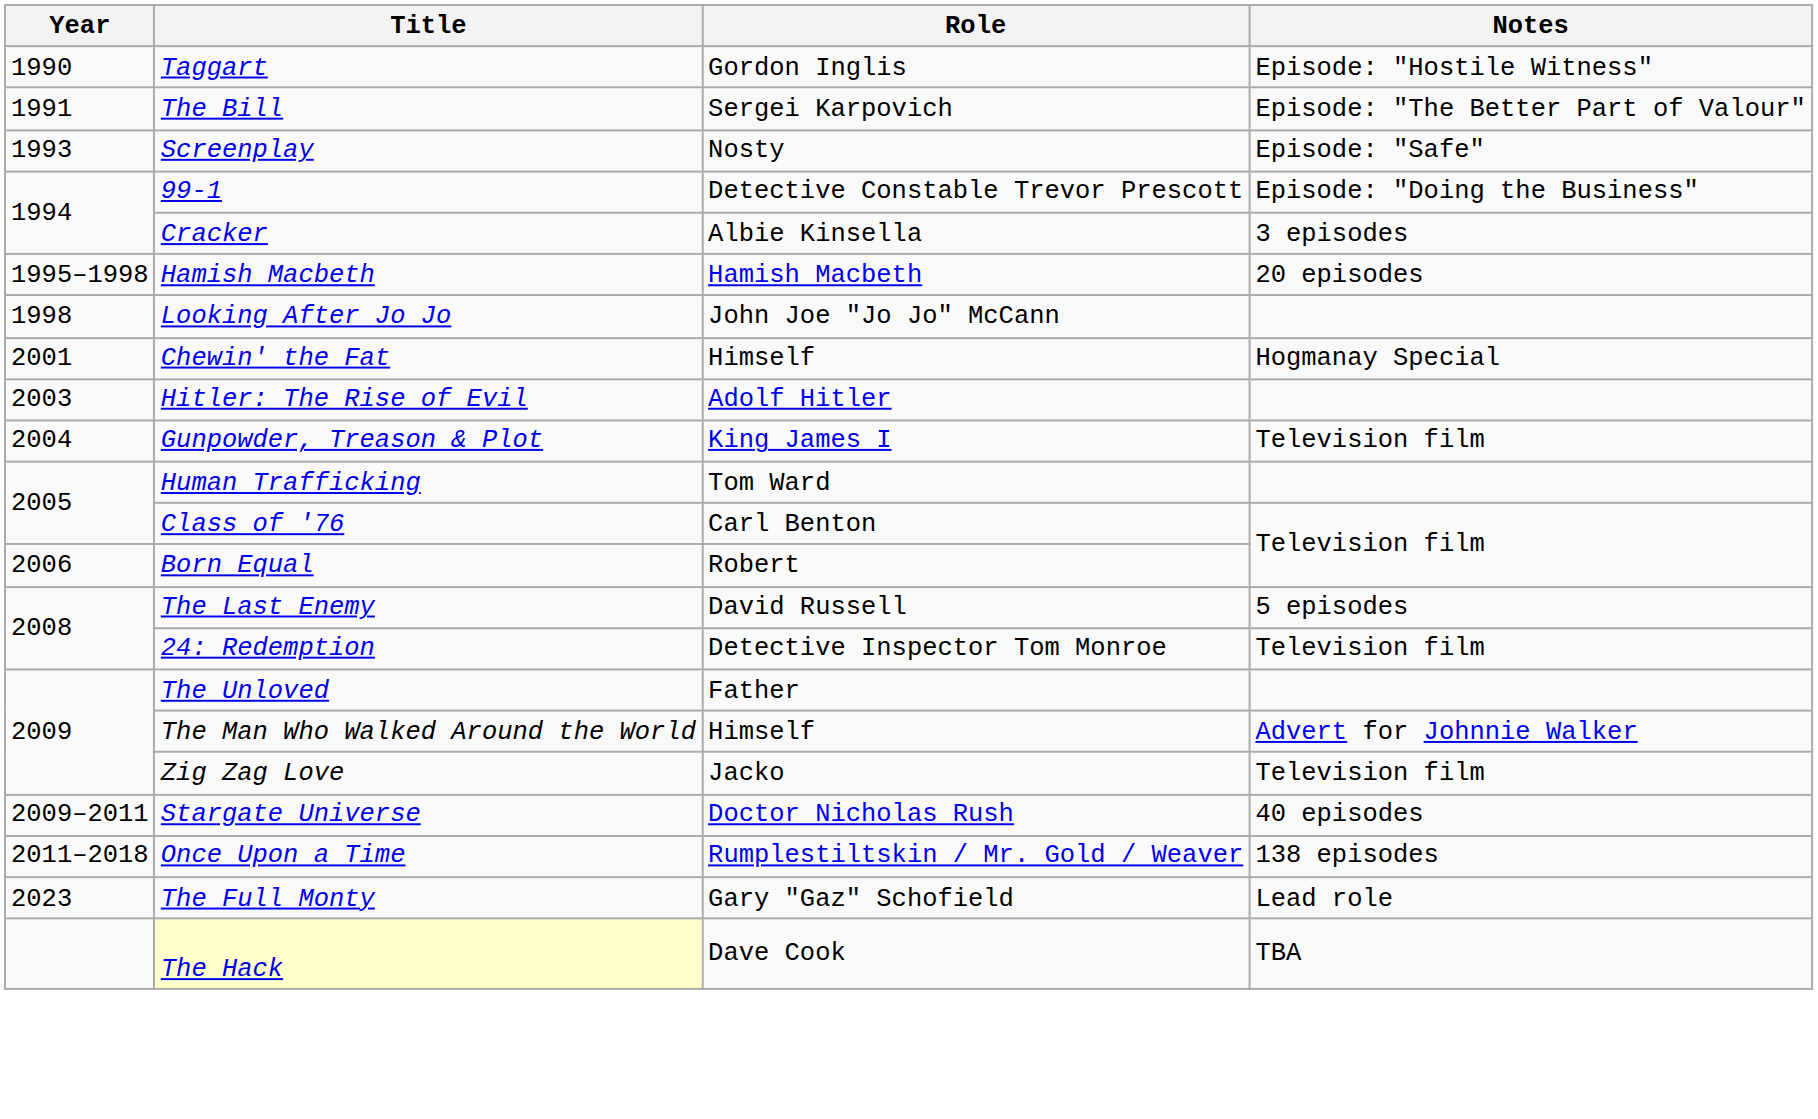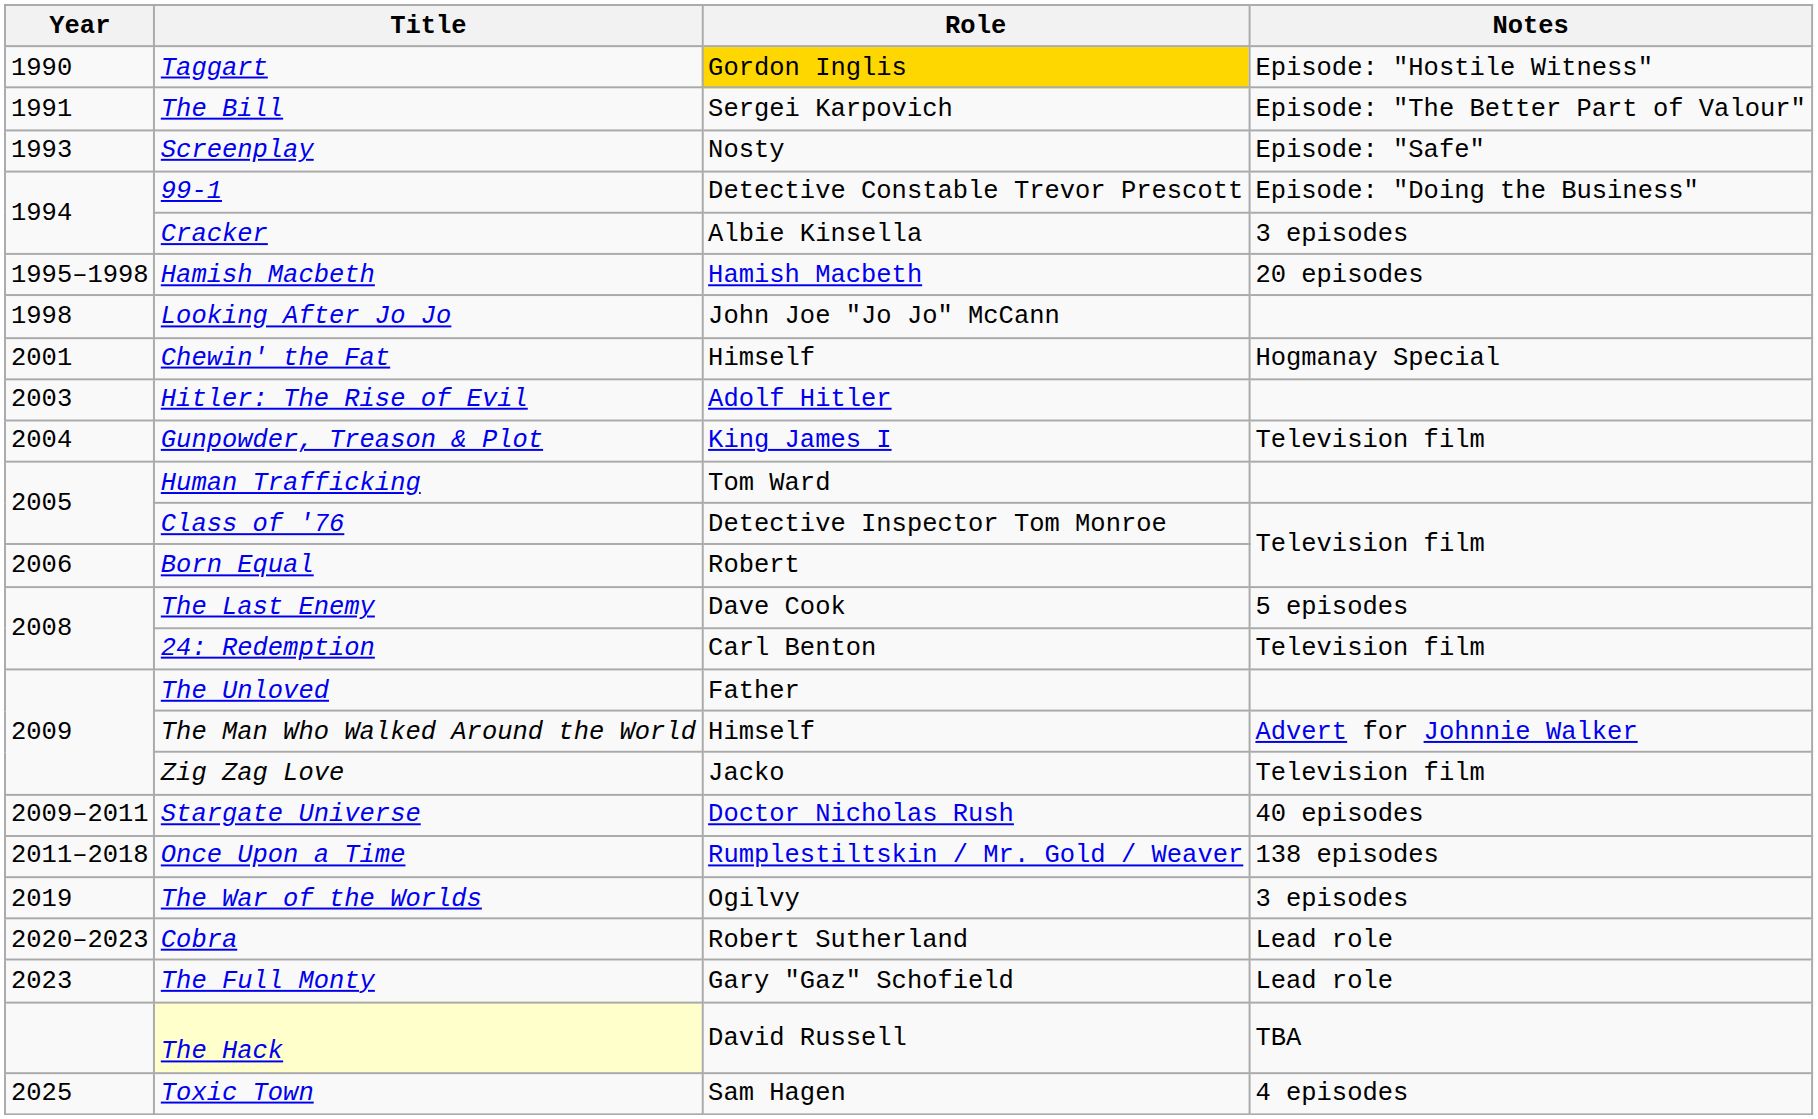(807, 67) no background -> (807, 67) gold background
(792, 524) Carl Benton -> (937, 524) Detective Inspector Tom Monroe
(807, 607) David Russell -> (777, 607) Dave Cook
(937, 649) Detective Inspector Tom Monroe -> (792, 649) Carl Benton
+ row: (321, 898)
+ row: (199, 939)
(777, 954) Dave Cook -> (807, 1037) David Russell
+ row: (237, 1093)
